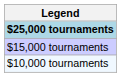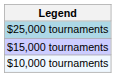(60, 29) bold -> (58, 29) normal
